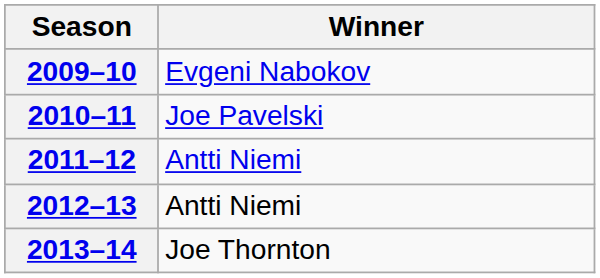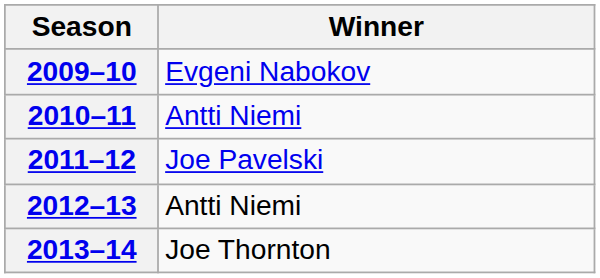(244, 116) Joe Pavelski -> (233, 116) Antti Niemi
(233, 160) Antti Niemi -> (244, 160) Joe Pavelski
